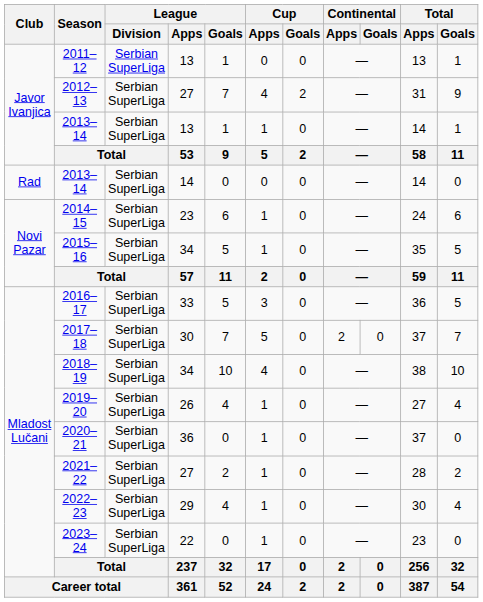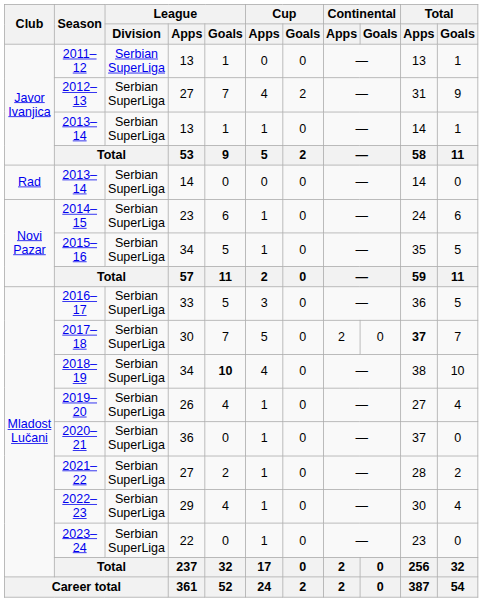(419, 337) normal -> (419, 337) bold
(225, 371) normal -> (225, 371) bold
